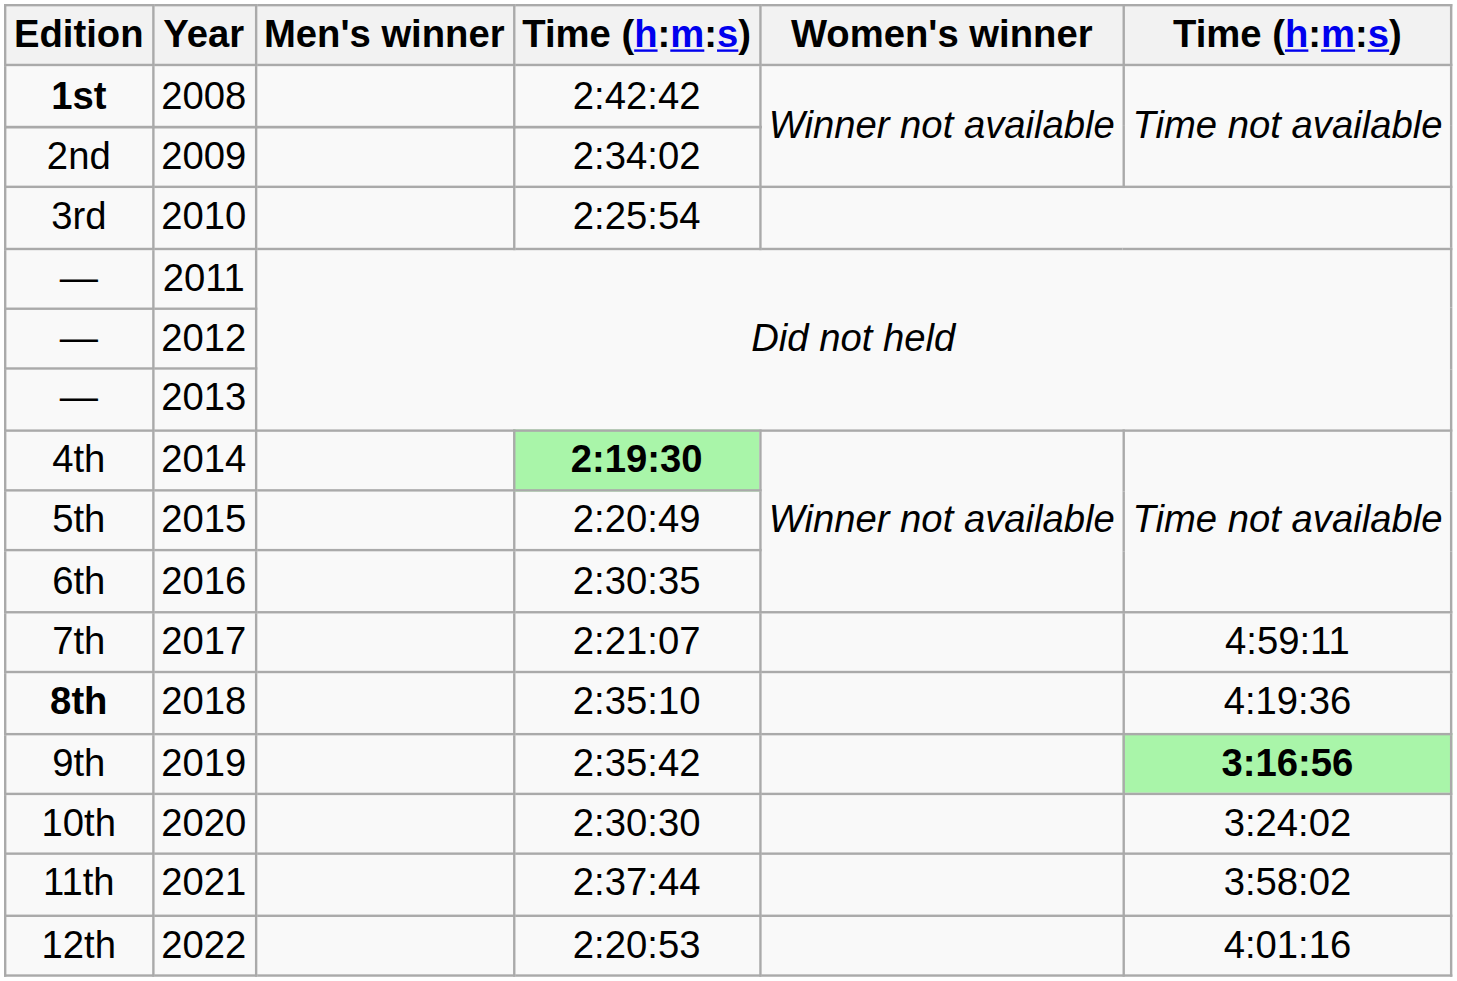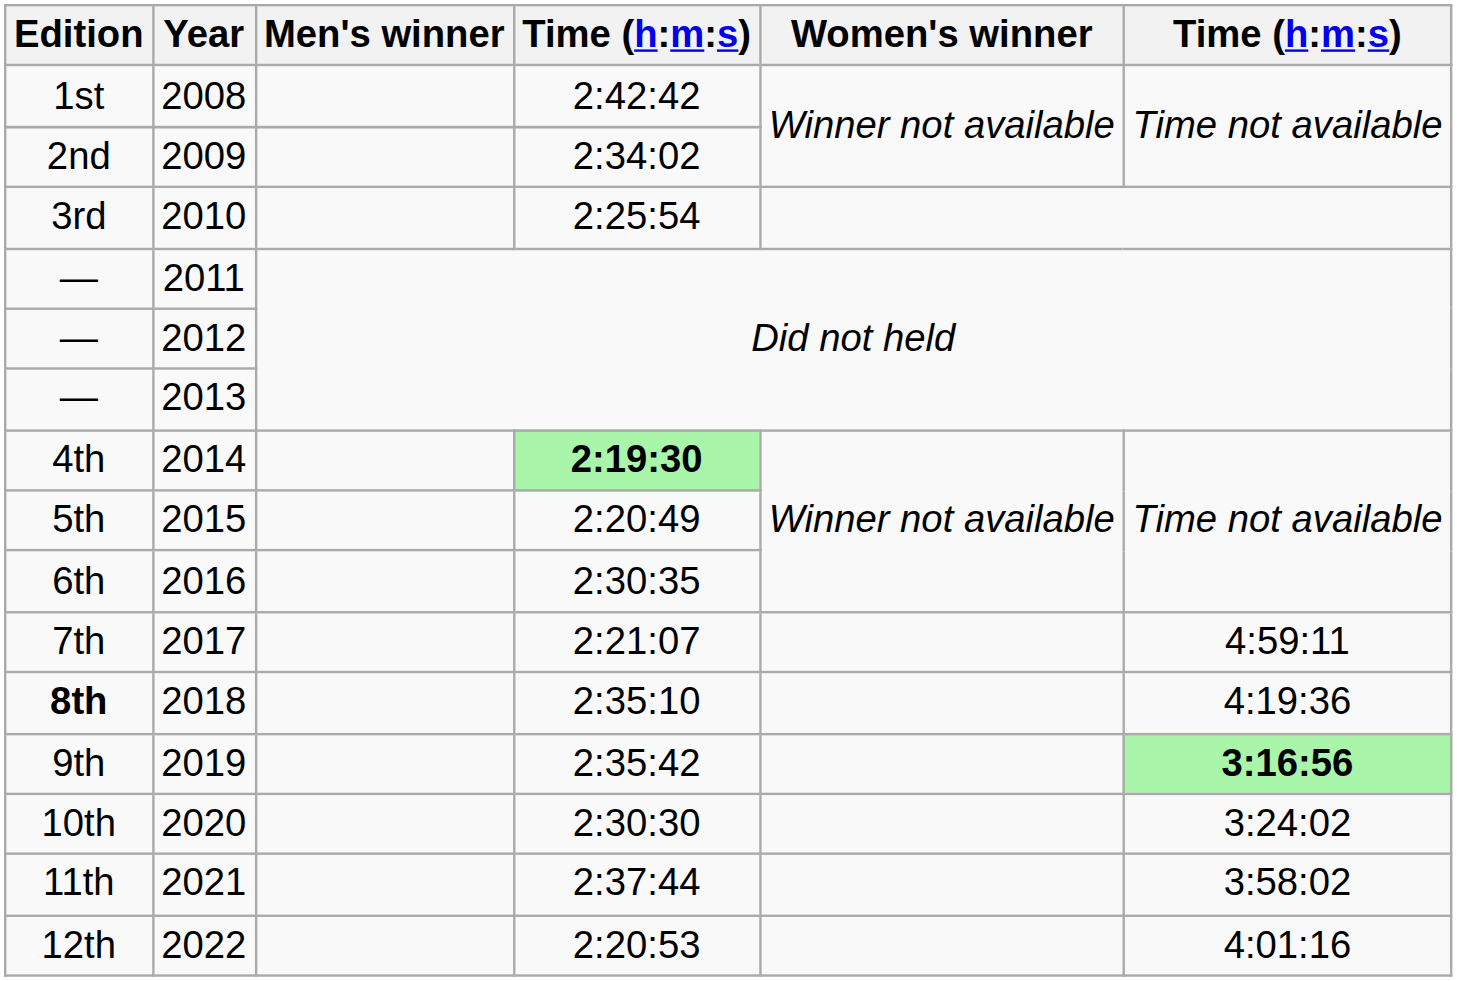(79, 95) bold -> (79, 95) normal
